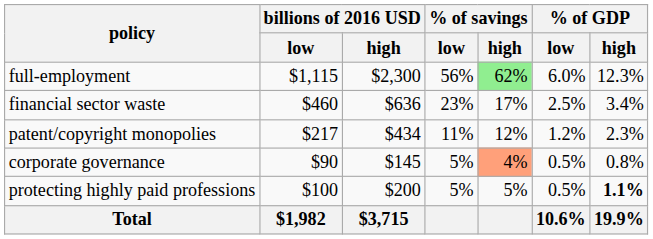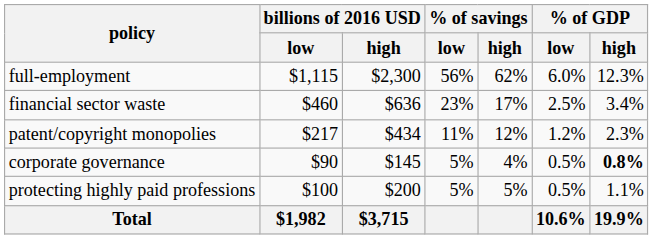(511, 76) lightgreen background -> (511, 76) no background
(516, 162) lightsalmon background -> (516, 162) no background
(625, 162) normal -> (623, 162) bold
(623, 190) bold -> (625, 190) normal
